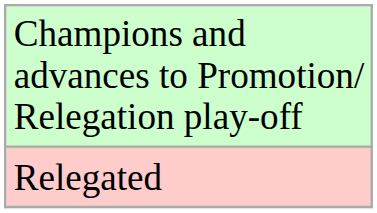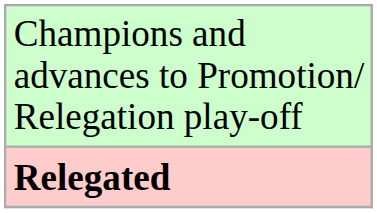(88, 176) normal -> (92, 176) bold
